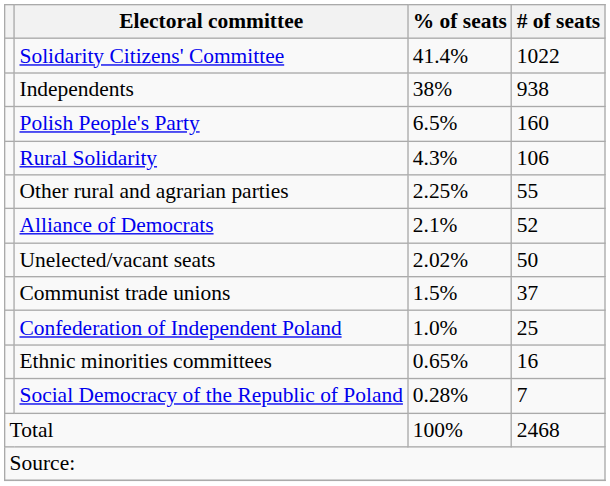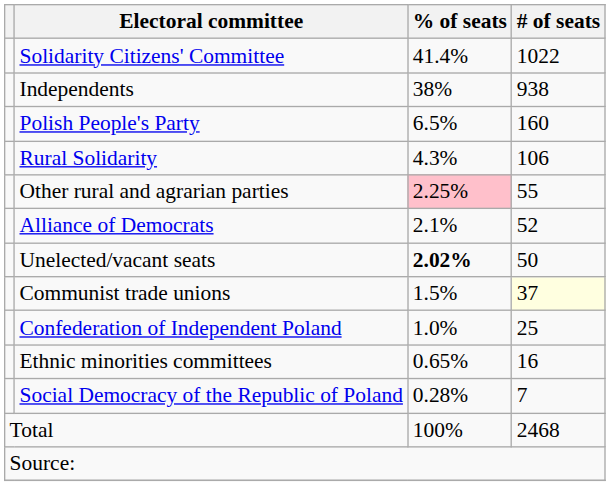(440, 191) no background -> (440, 191) pink background
(440, 259) normal -> (442, 259) bold
(528, 293) no background -> (528, 293) lightyellow background
